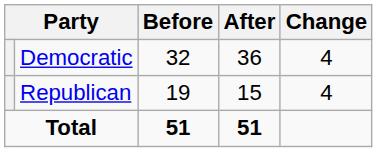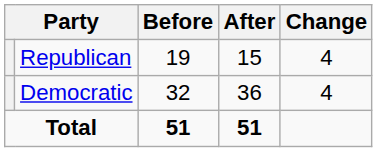rows swapped: (76, 57) <-> (76, 92)
